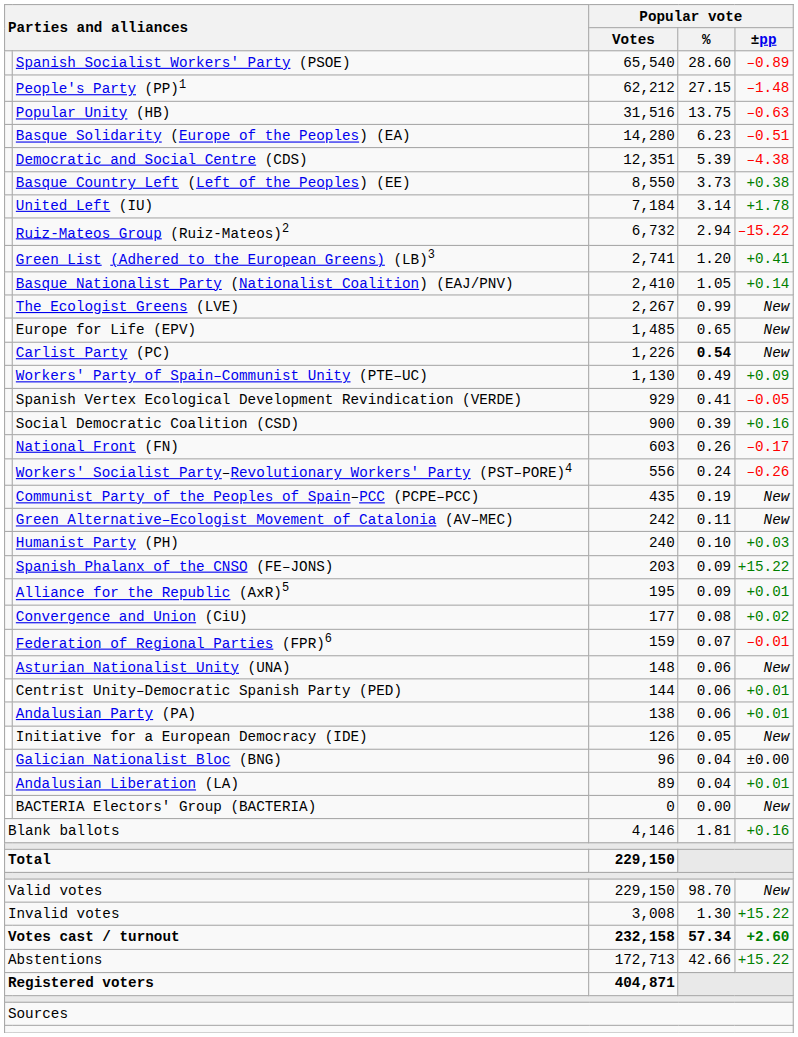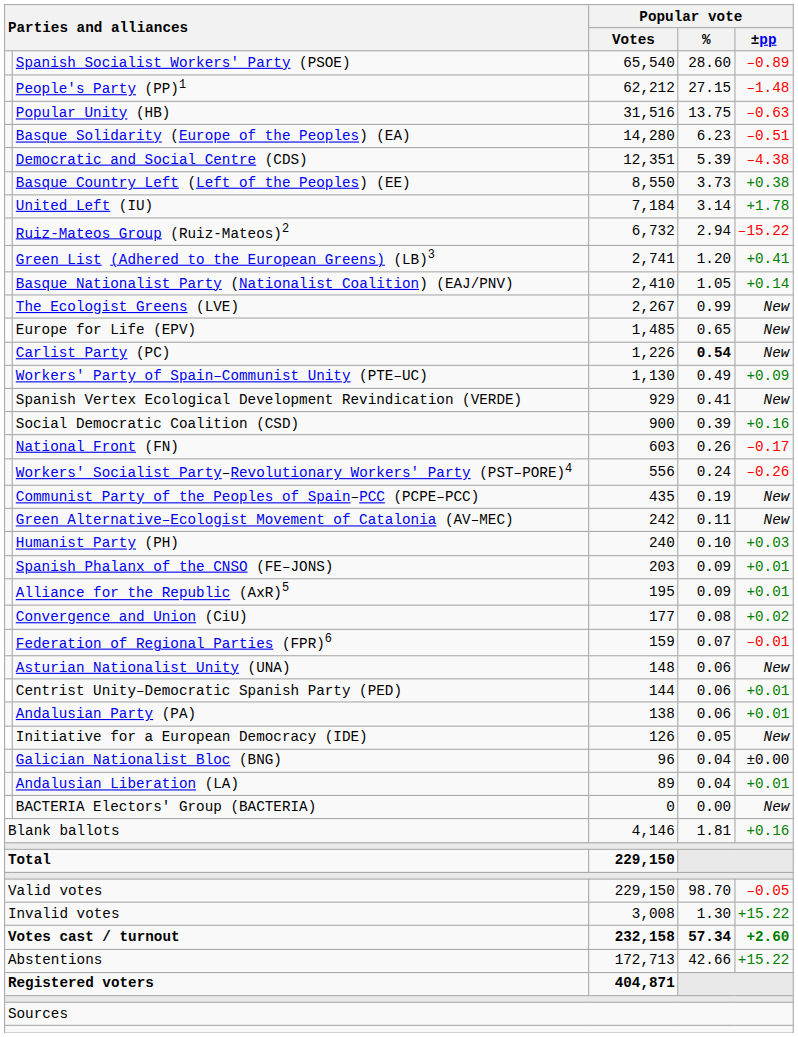(768, 400) –0.05 -> (776, 400) New
(764, 567) +15.22 -> (768, 567) +0.01
(776, 891) New -> (768, 891) –0.05
